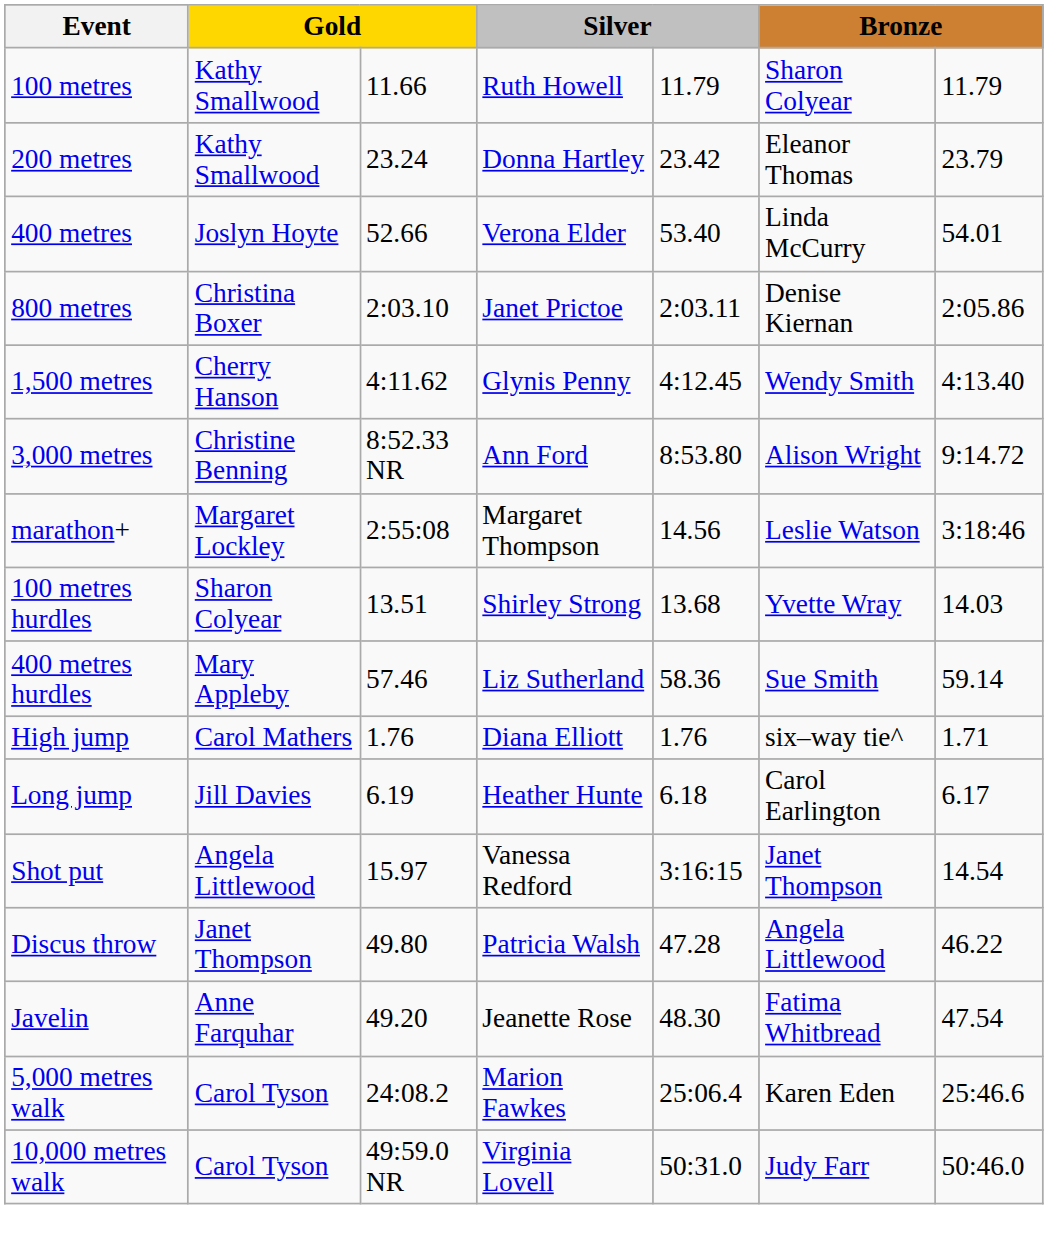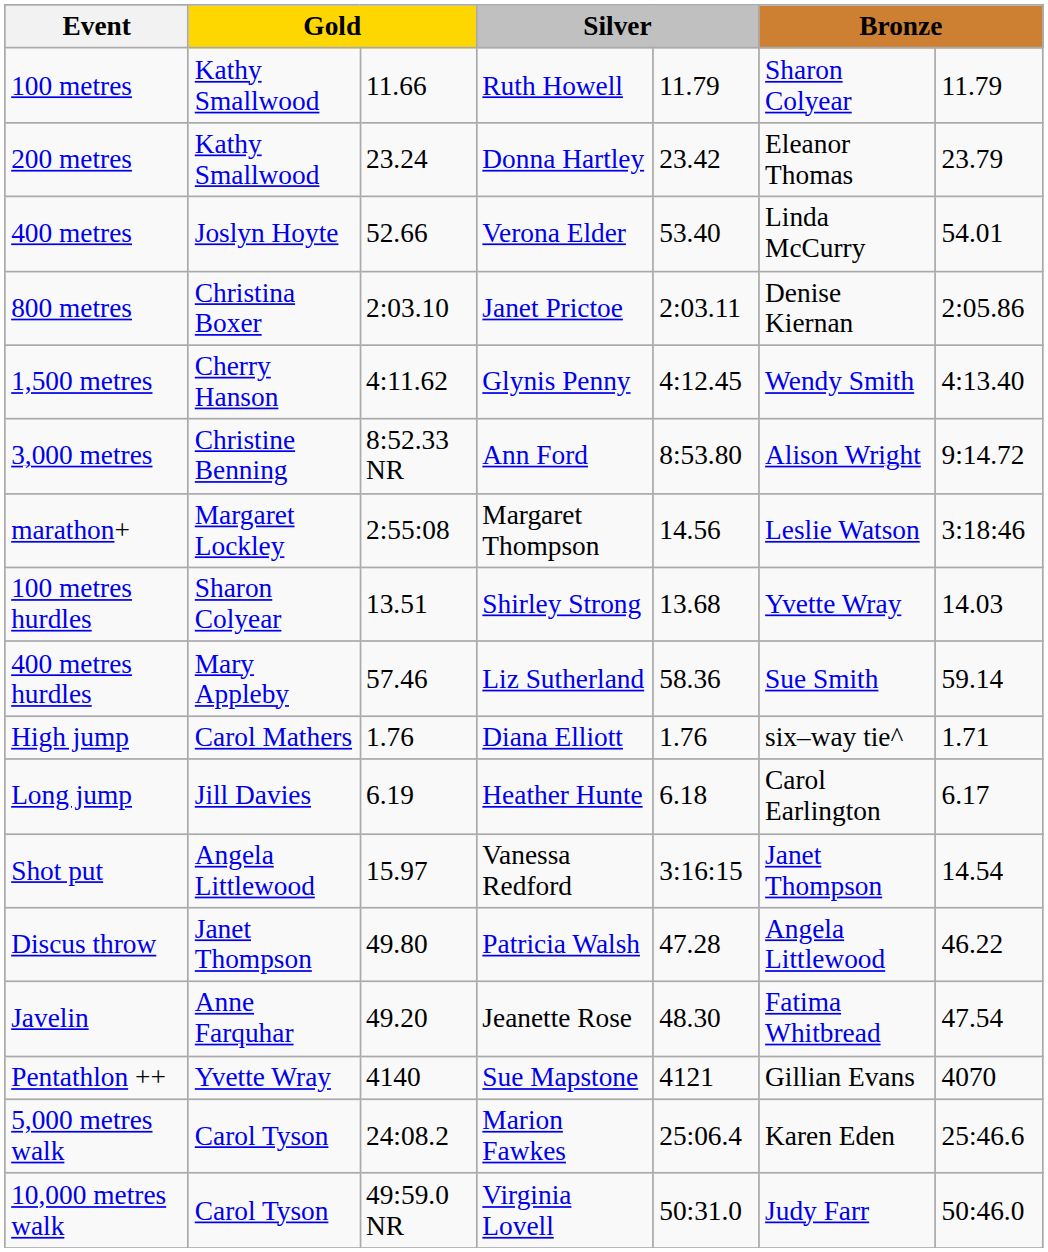+ row: (89, 1077)
